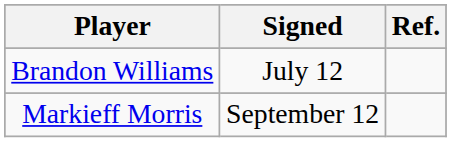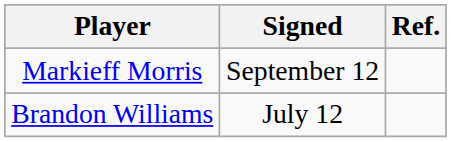rows swapped: (112, 70) <-> (112, 114)
